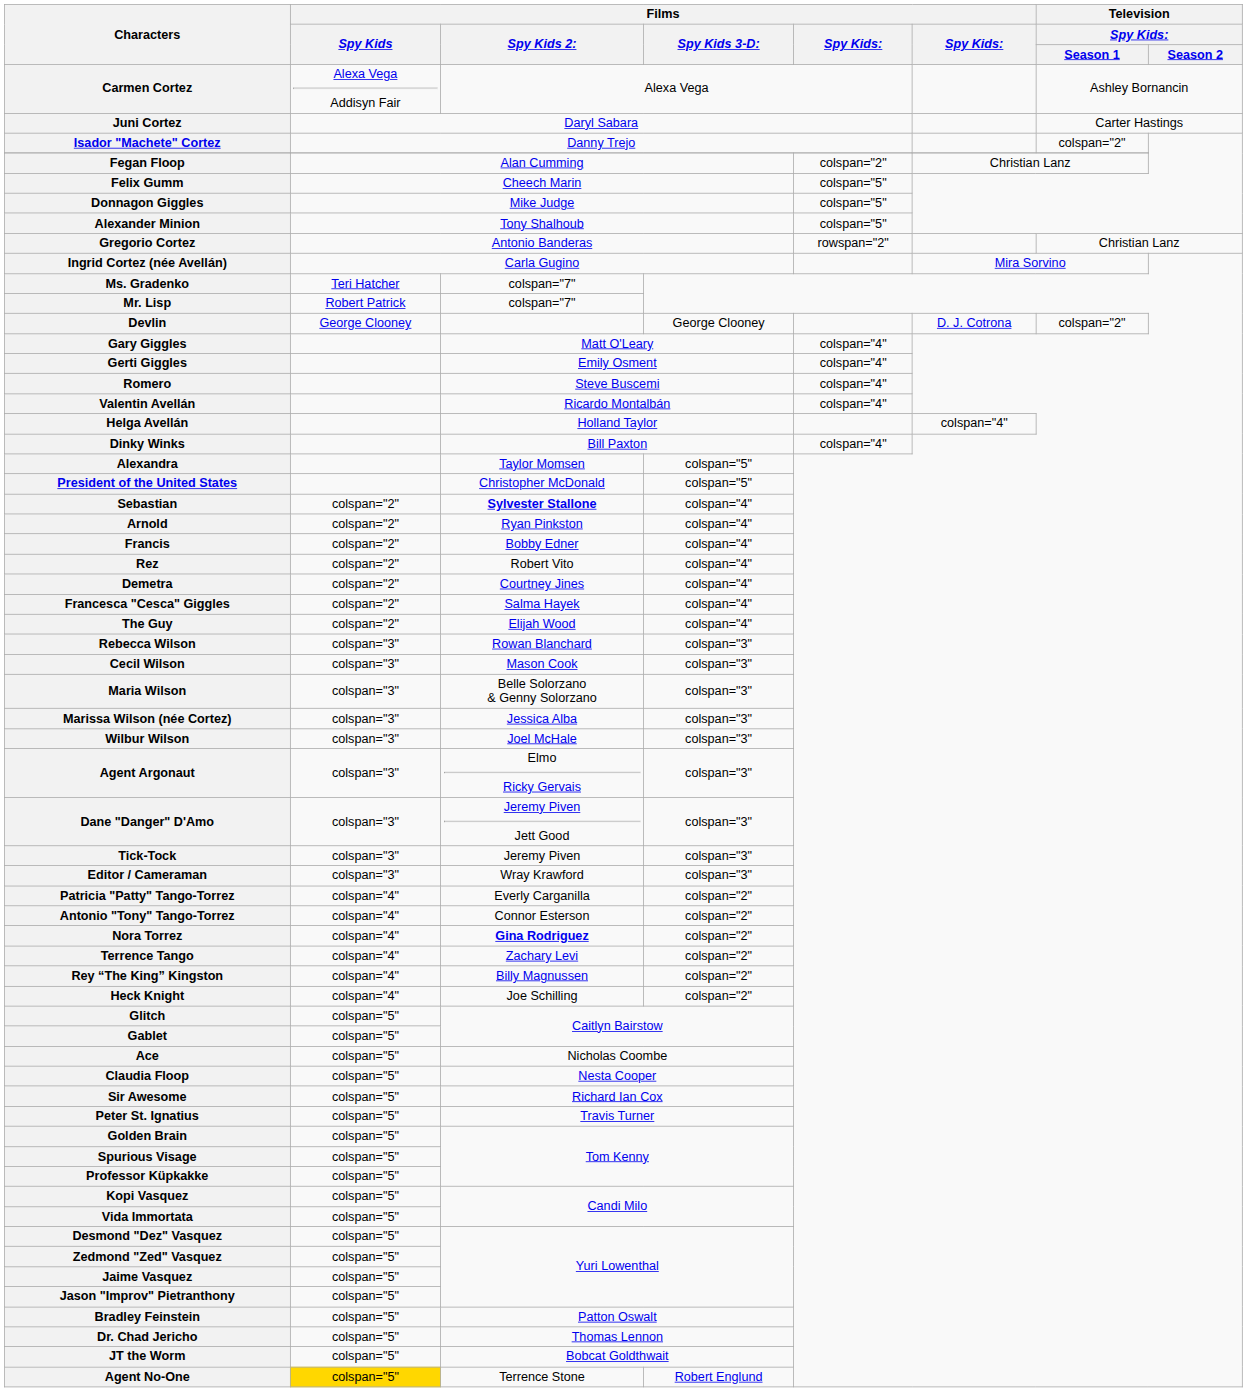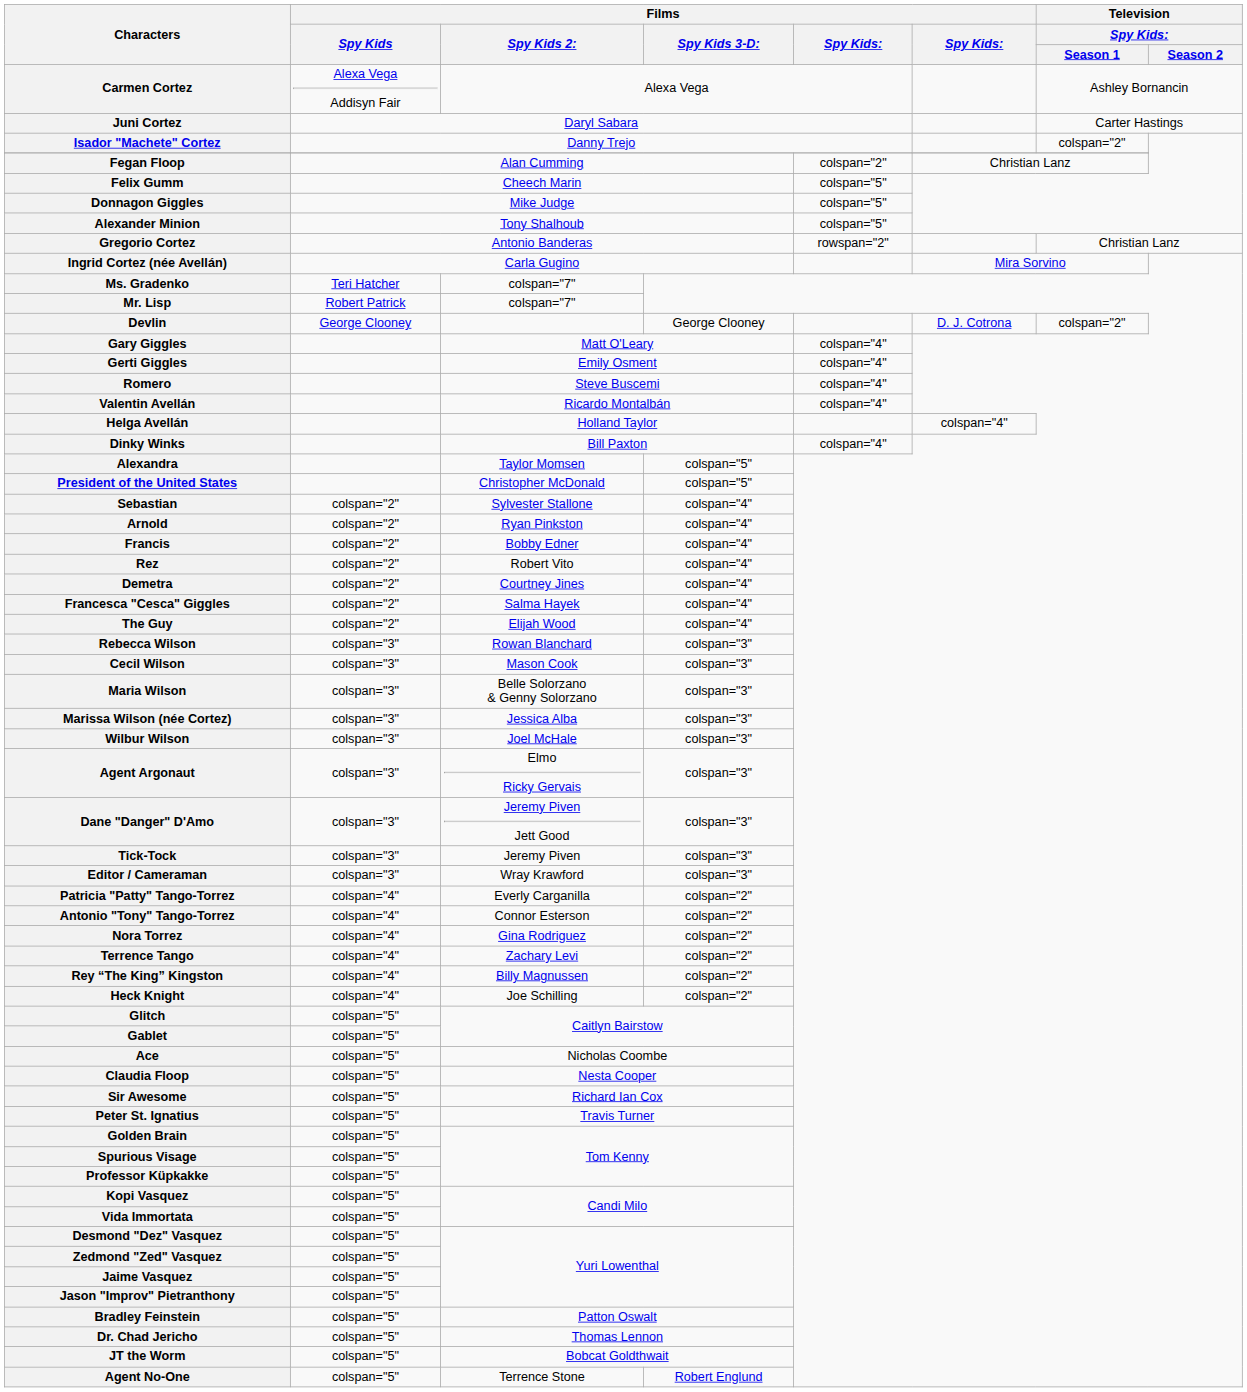(542, 504) bold -> (542, 504) normal
(542, 935) bold -> (542, 935) normal
(365, 1376) gold background -> (365, 1376) no background
